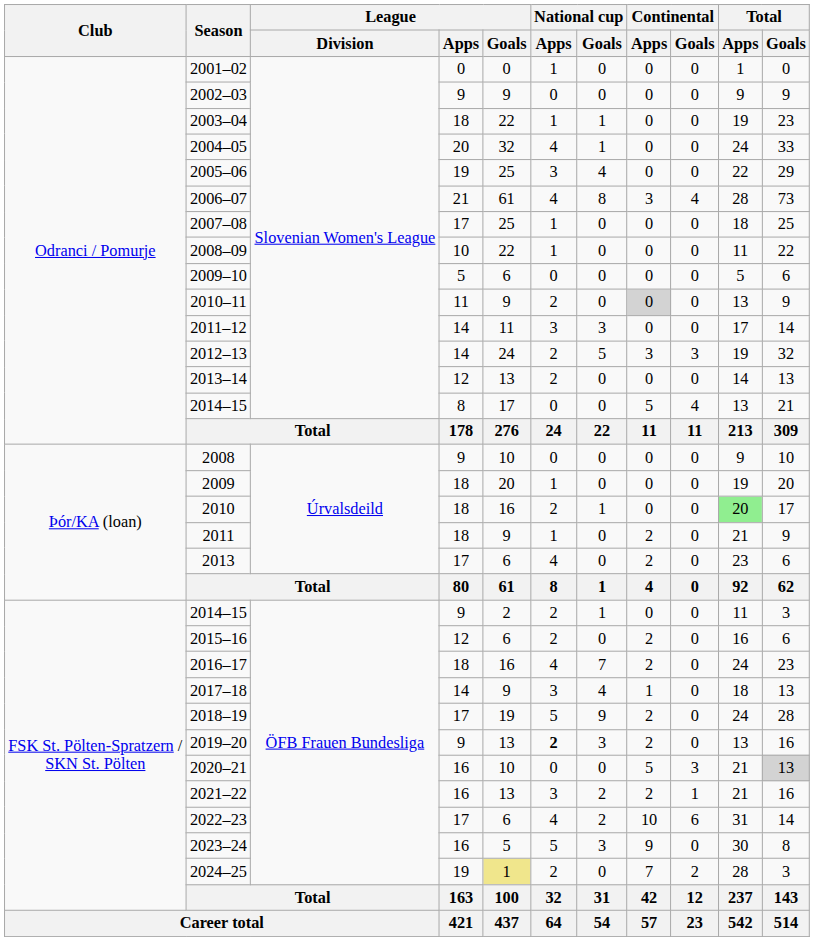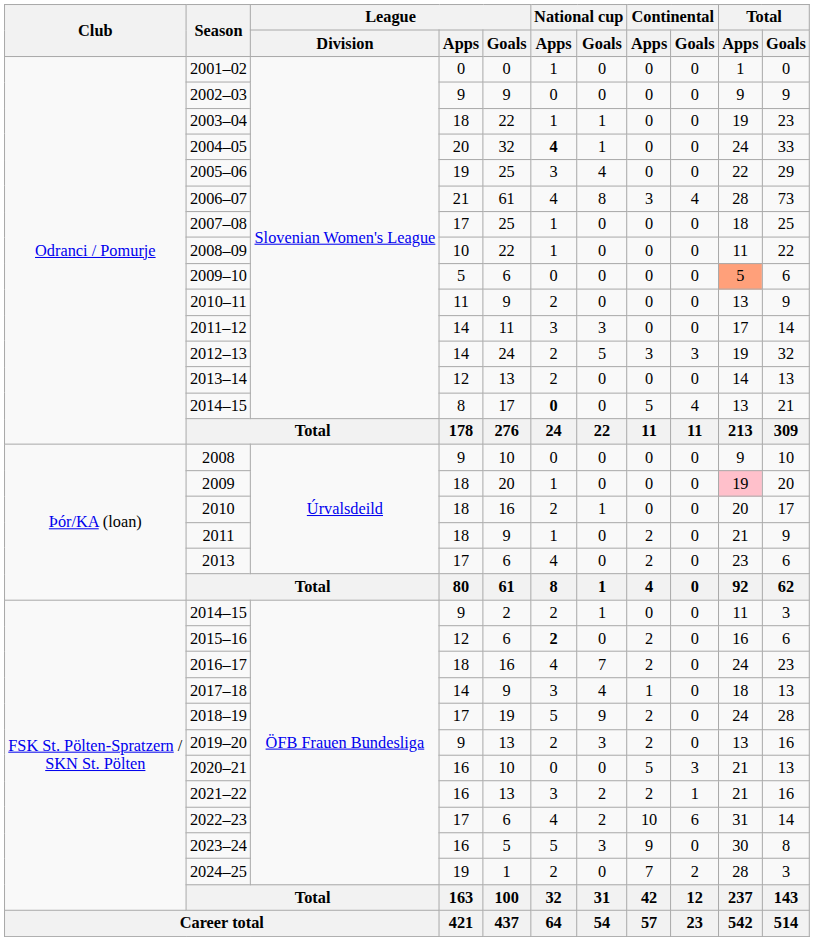(554, 146) normal -> (554, 146) bold
(740, 276) no background -> (740, 276) lightsalmon background
(649, 302) lightgrey background -> (649, 302) no background
(554, 405) normal -> (554, 405) bold
(740, 483) no background -> (740, 483) pink background
(740, 509) lightgreen background -> (740, 509) no background
(554, 638) normal -> (554, 638) bold
(554, 742) bold -> (554, 742) normal
(786, 768) lightgrey background -> (786, 768) no background
(507, 871) khaki background -> (507, 871) no background
